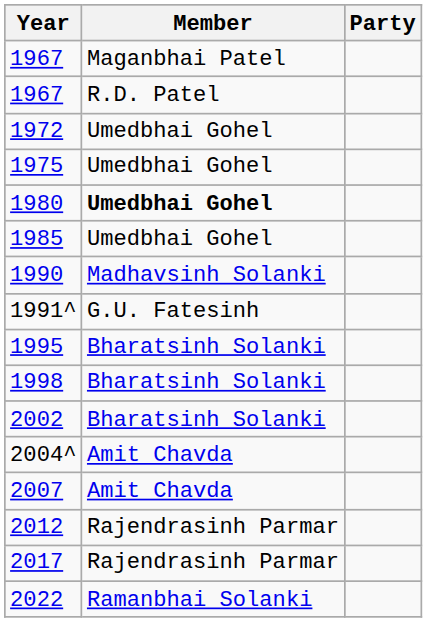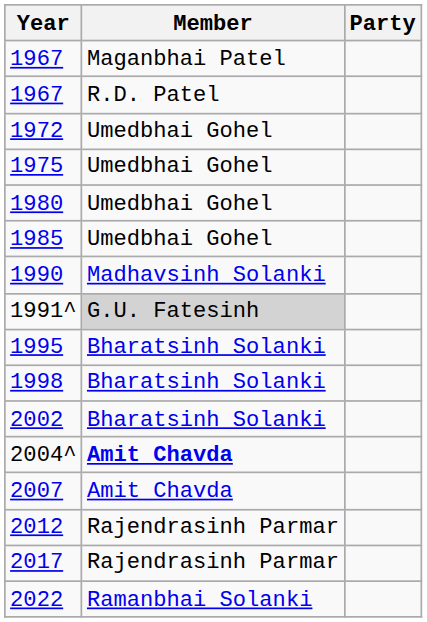(180, 203) bold -> (180, 203) normal
(173, 311) no background -> (173, 311) lightgrey background
(160, 455) normal -> (160, 455) bold
